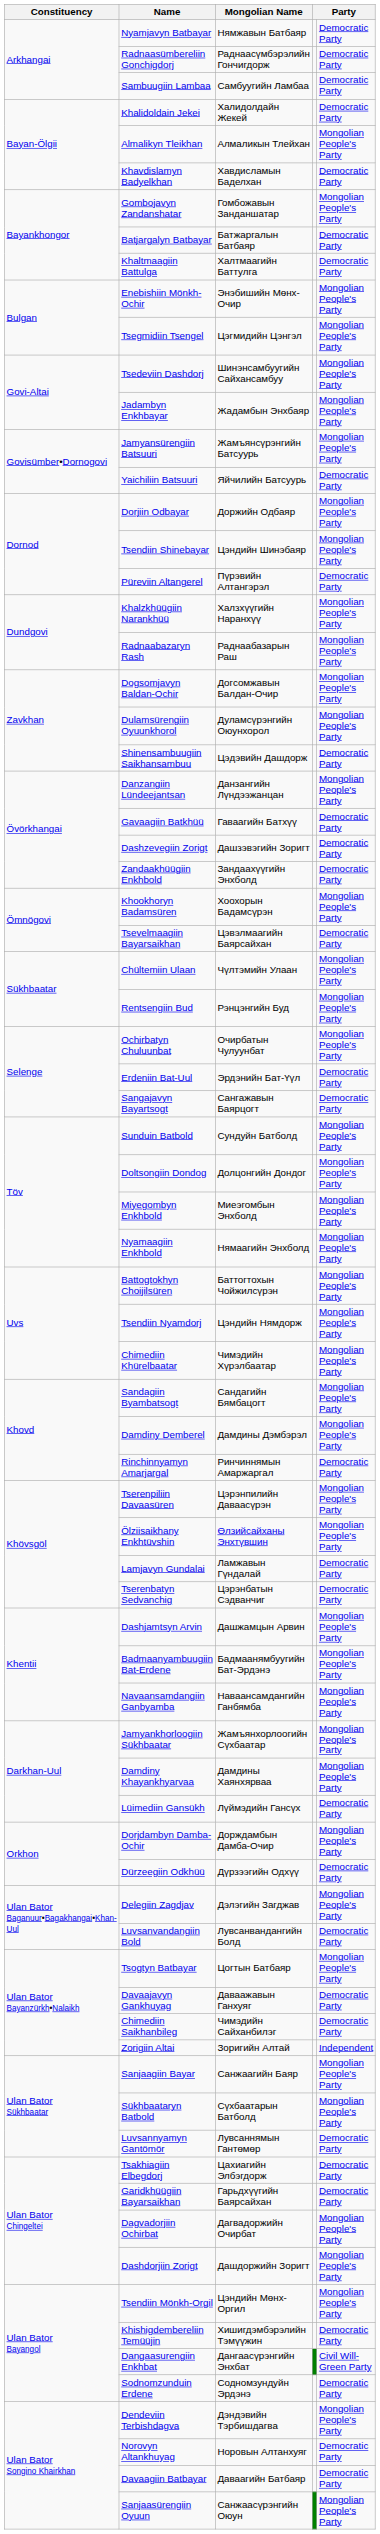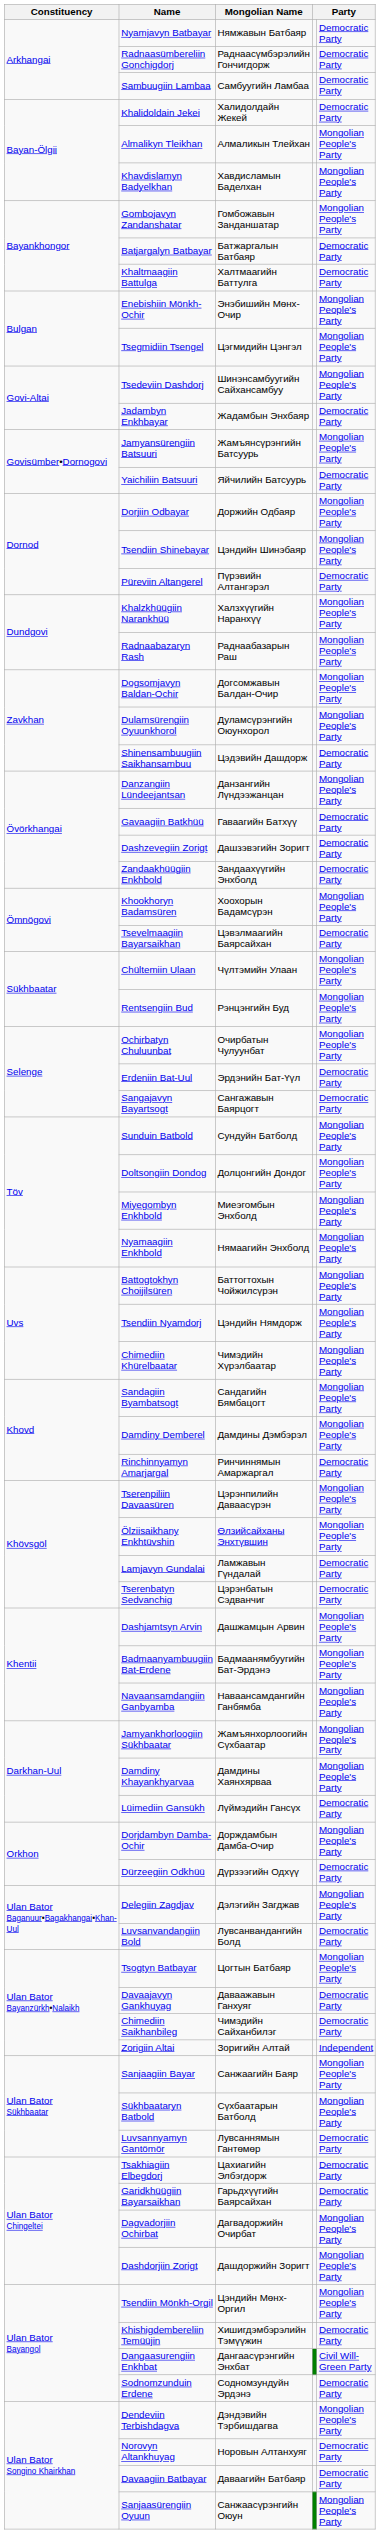(344, 176) Democratic Party -> (341, 181) Mongolian People's Party
(341, 411) Mongolian People's Party -> (344, 416) Democratic Party
